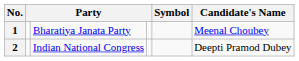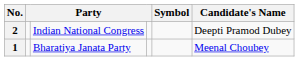rows swapped: (15, 30) <-> (15, 47)
